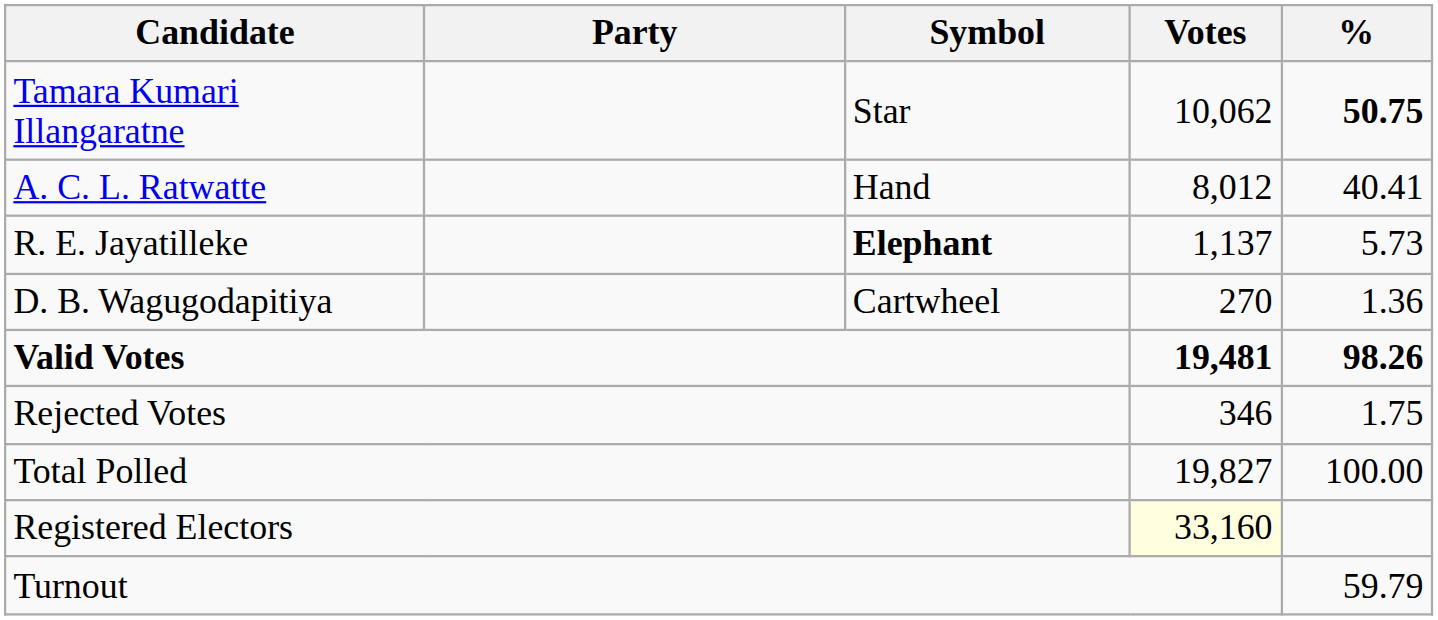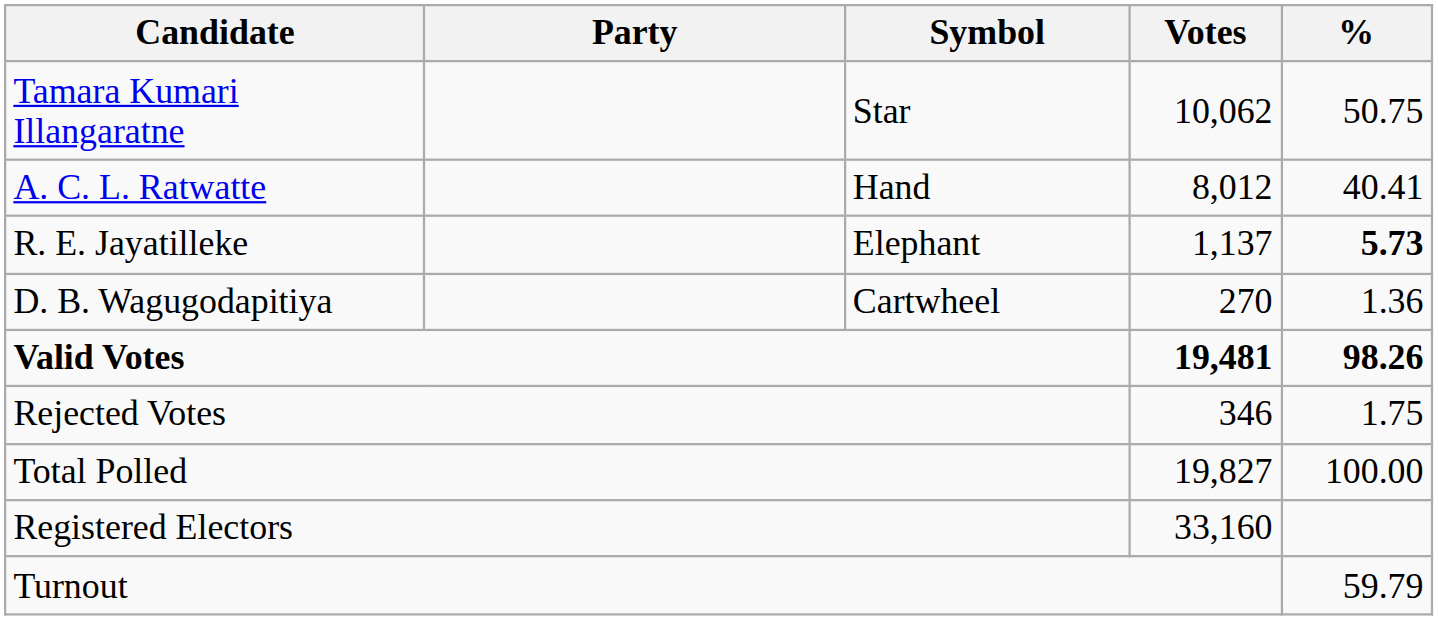(1383, 109) bold -> (1383, 109) normal
(923, 243) bold -> (917, 243) normal
(1392, 243) normal -> (1392, 243) bold
(1223, 527) lightyellow background -> (1223, 527) no background
